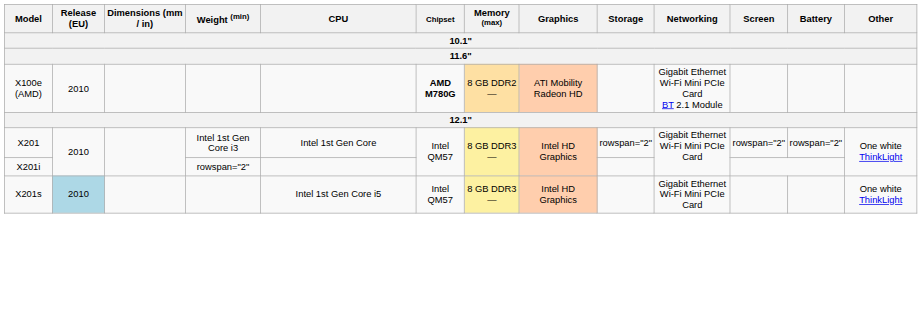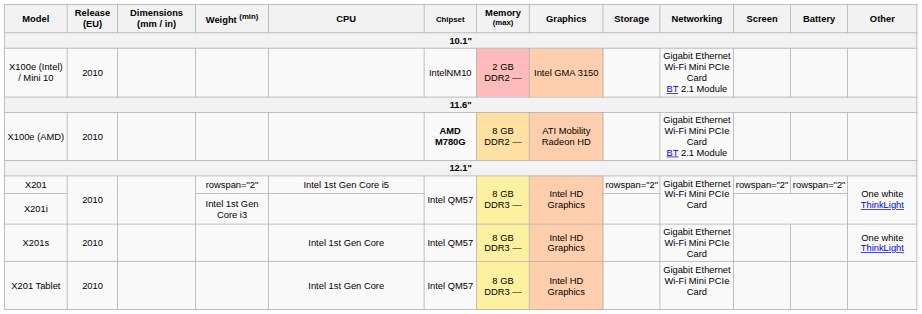+ row: (36, 72)
(223, 143) Intel 1st Gen Core i3 -> (232, 184) rowspan="2"
(338, 143) Intel 1st Gen Core -> (346, 184) Intel 1st Gen Core i5
(223, 167) rowspan="2" -> (232, 209) Intel 1st Gen Core i3
(78, 194) lightblue background -> (93, 242) no background
(338, 194) Intel 1st Gen Core i5 -> (346, 242) Intel 1st Gen Core
+ row: (36, 285)
